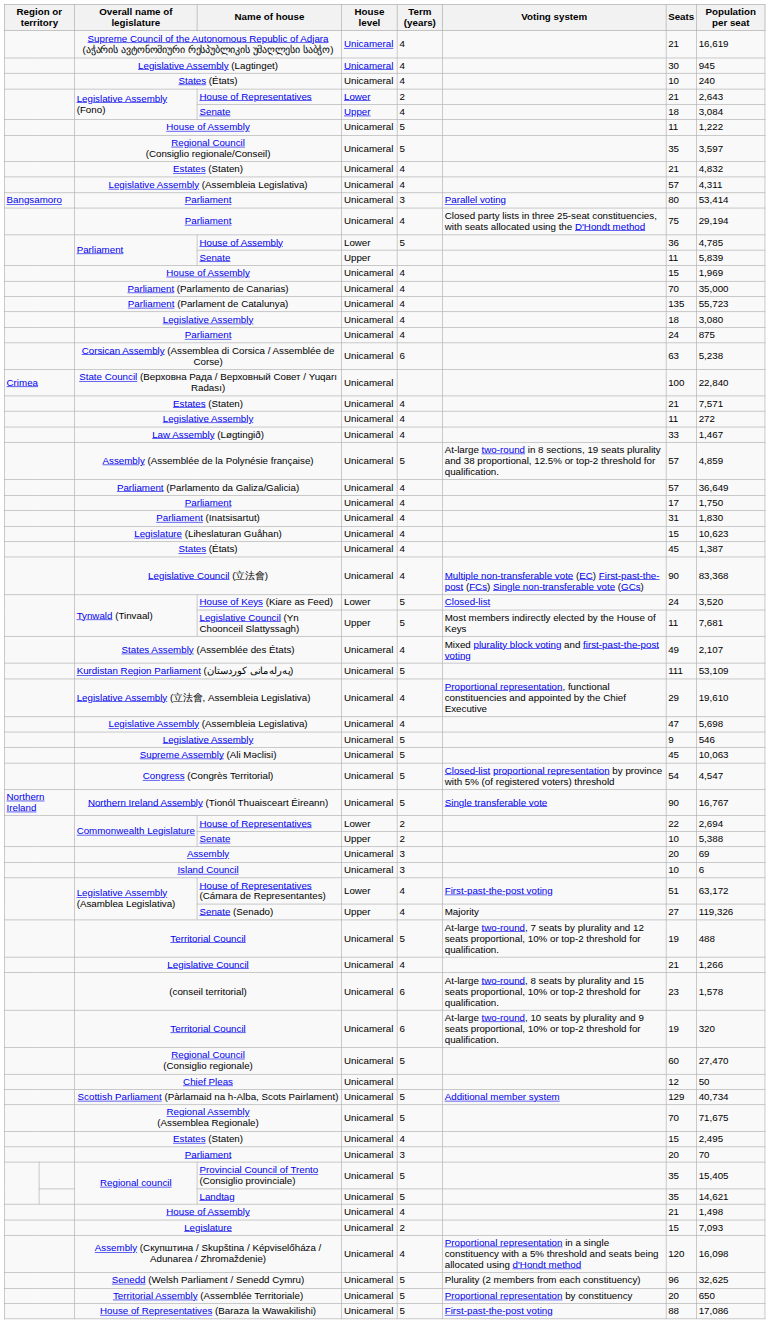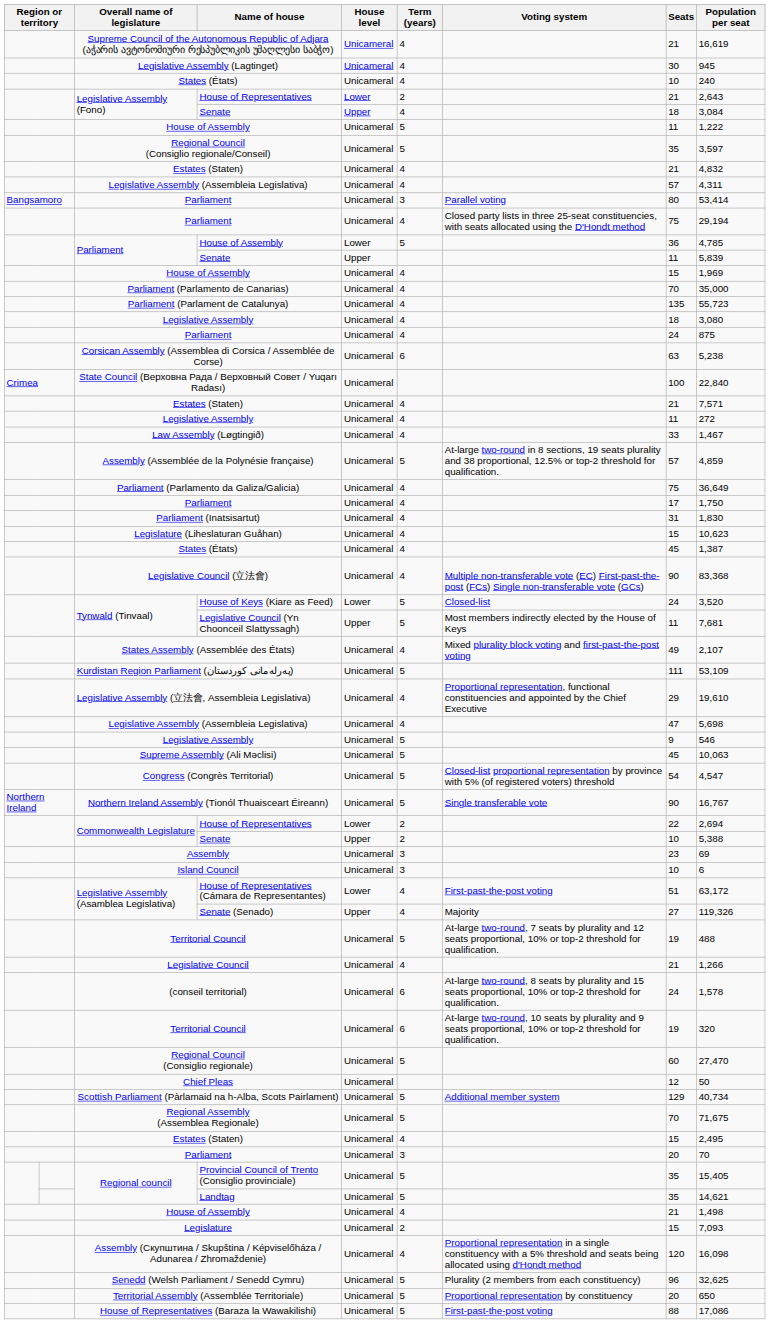(674, 487) 57 -> (674, 487) 75
(674, 854) 20 -> (674, 854) 23
(674, 991) 23 -> (674, 991) 24
